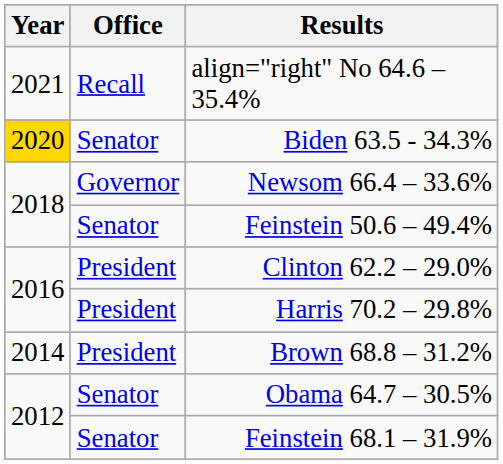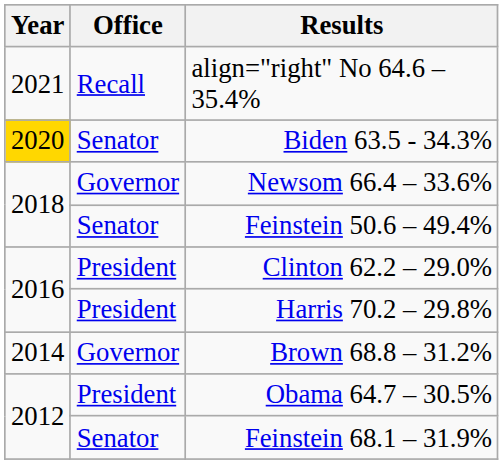(126, 352) President -> (128, 352) Governor
(118, 394) Senator -> (126, 394) President
